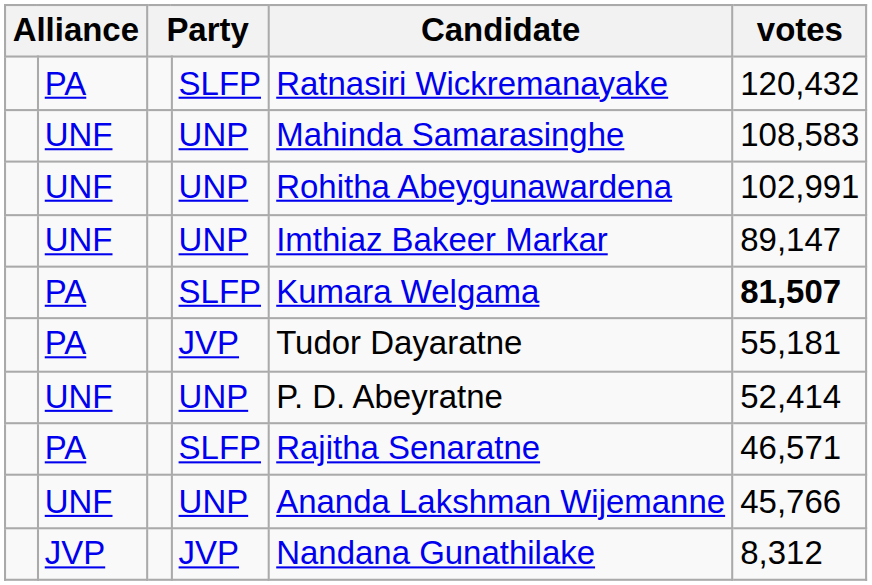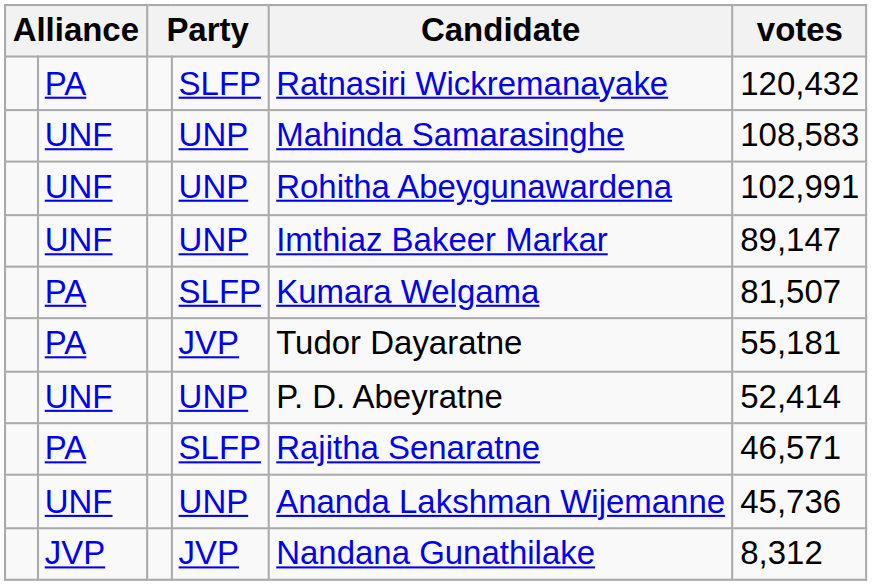(791, 291) bold -> (791, 291) normal
(791, 501) 45,766 -> (791, 501) 45,736
